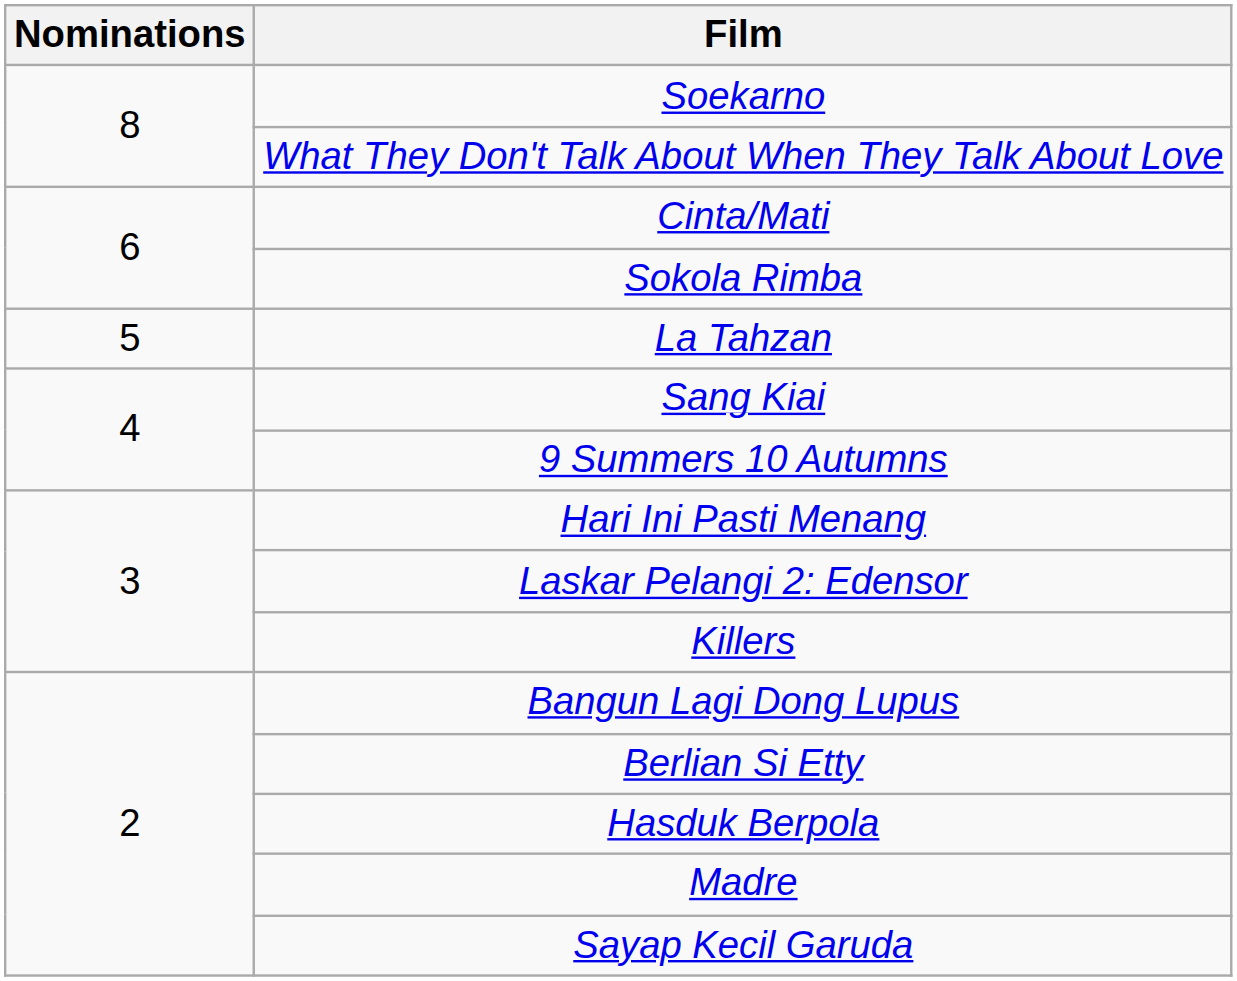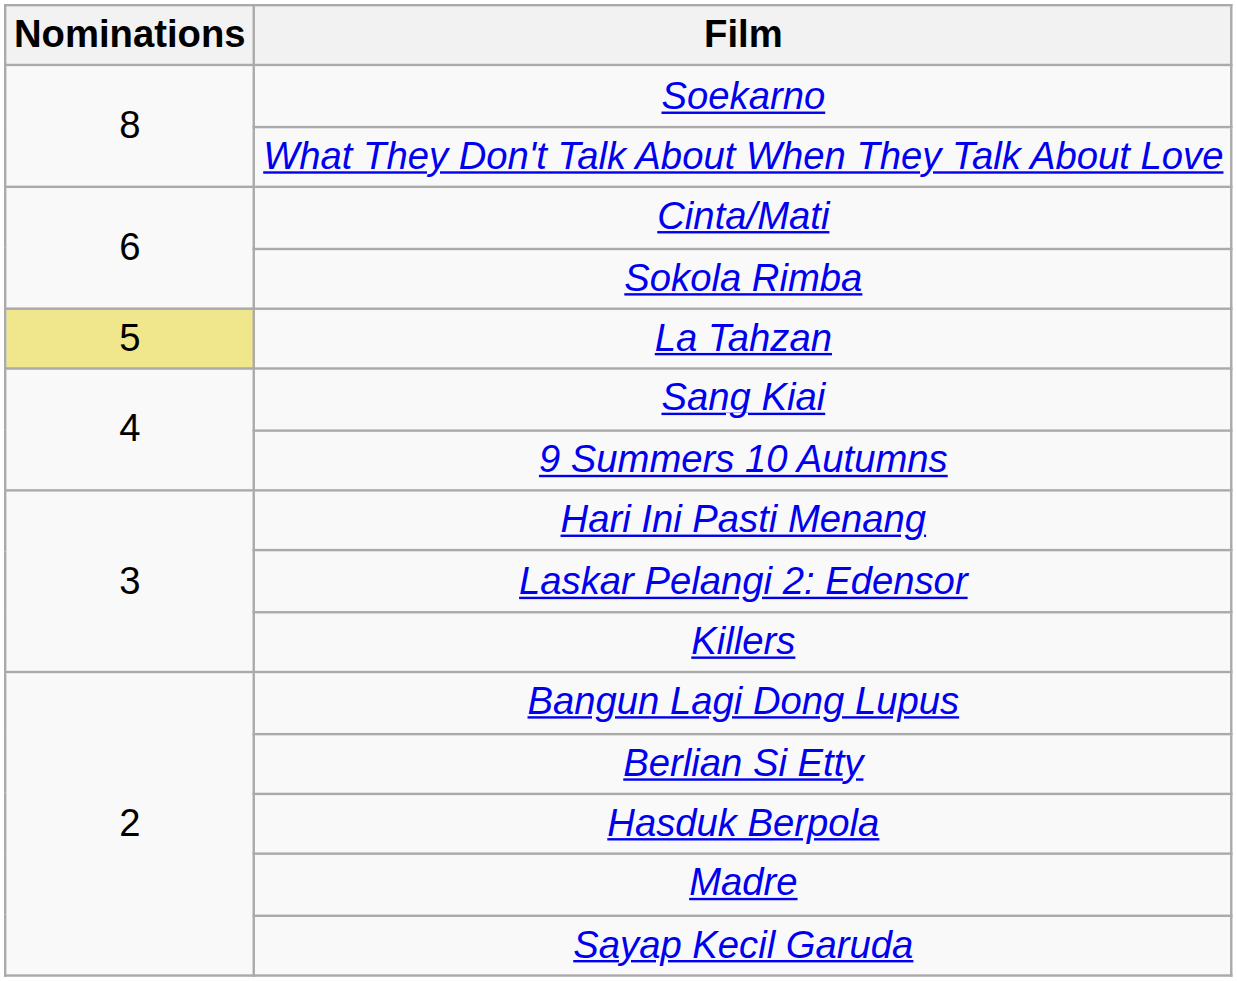(130, 338) no background -> (130, 338) khaki background
